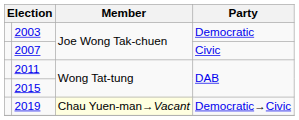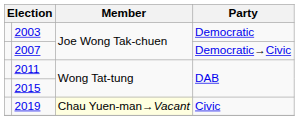(208, 50) Civic -> (243, 50) Democratic→Civic
(243, 106) Democratic→Civic -> (208, 106) Civic
